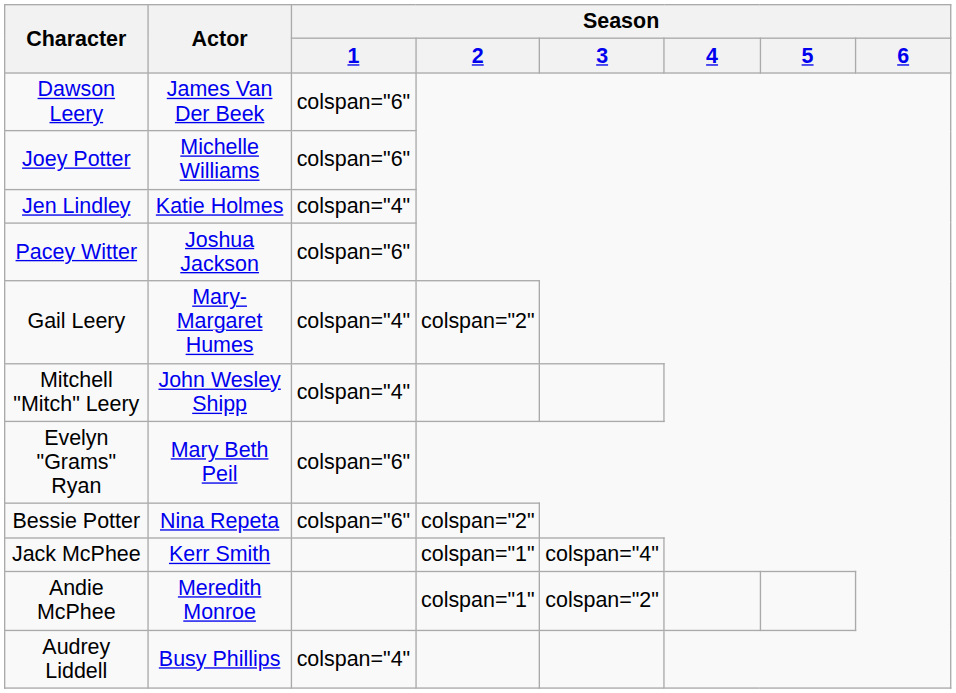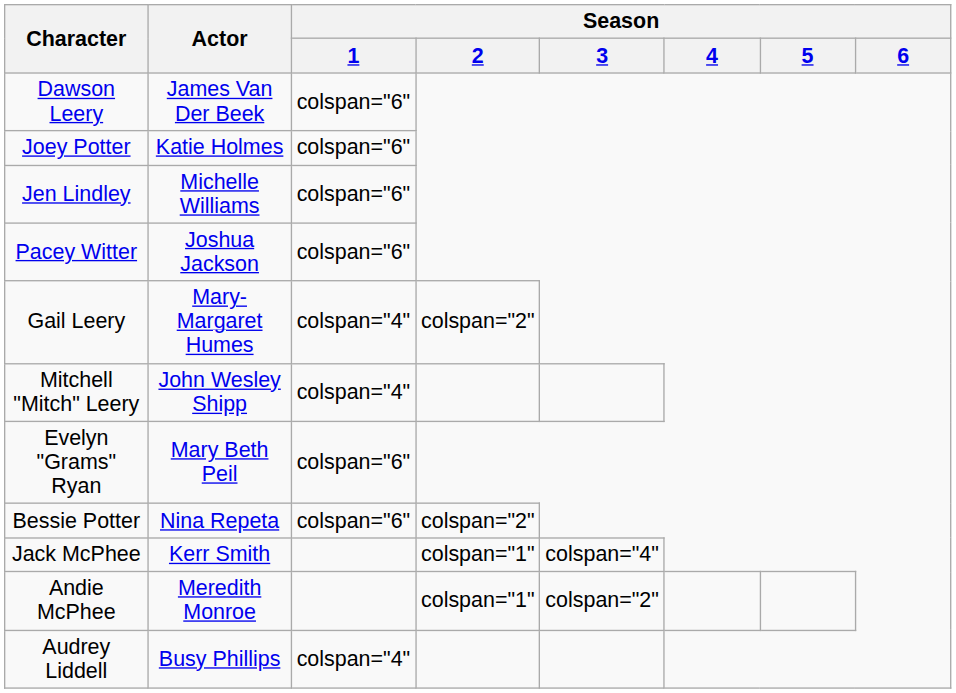(220, 159) Michelle Williams -> (220, 147) Katie Holmes
(220, 205) Katie Holmes -> (220, 193) Michelle Williams
(353, 205) colspan="4" -> (353, 193) colspan="6"
